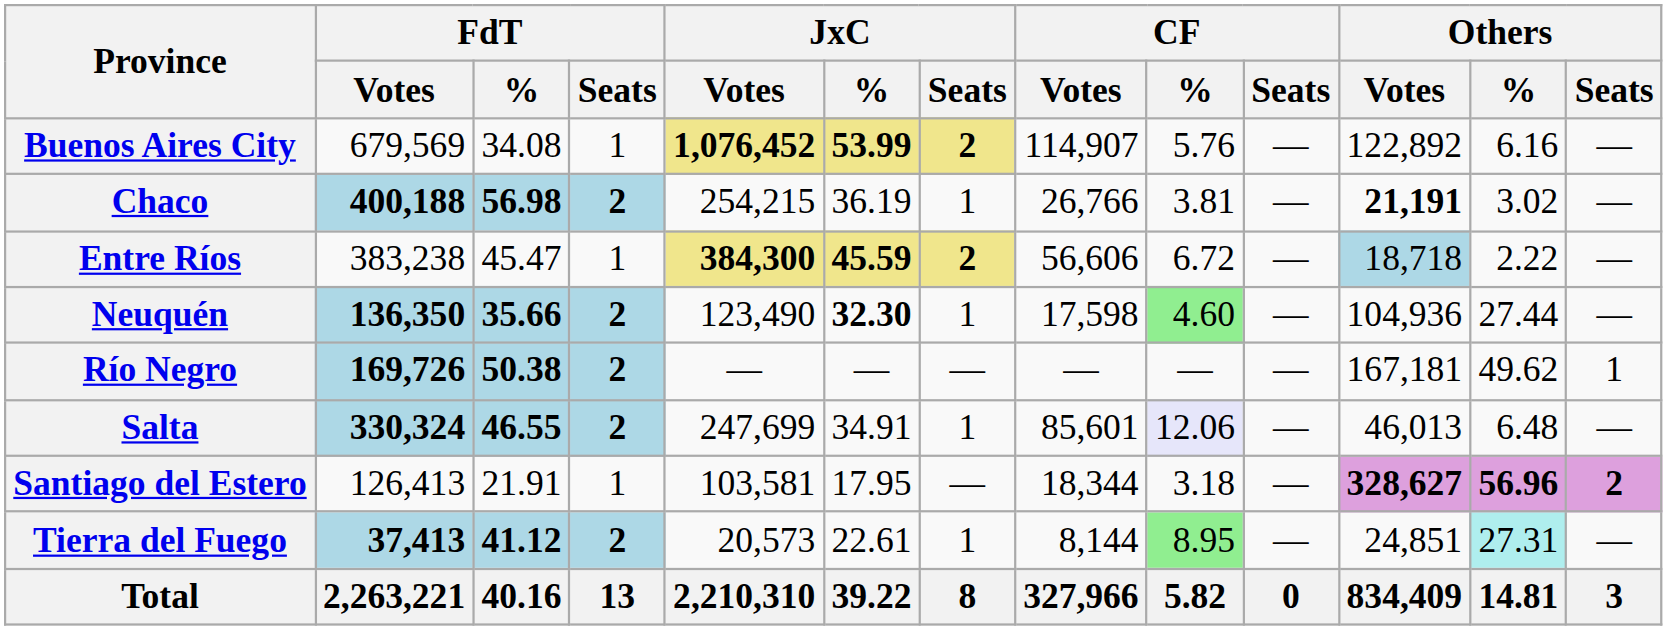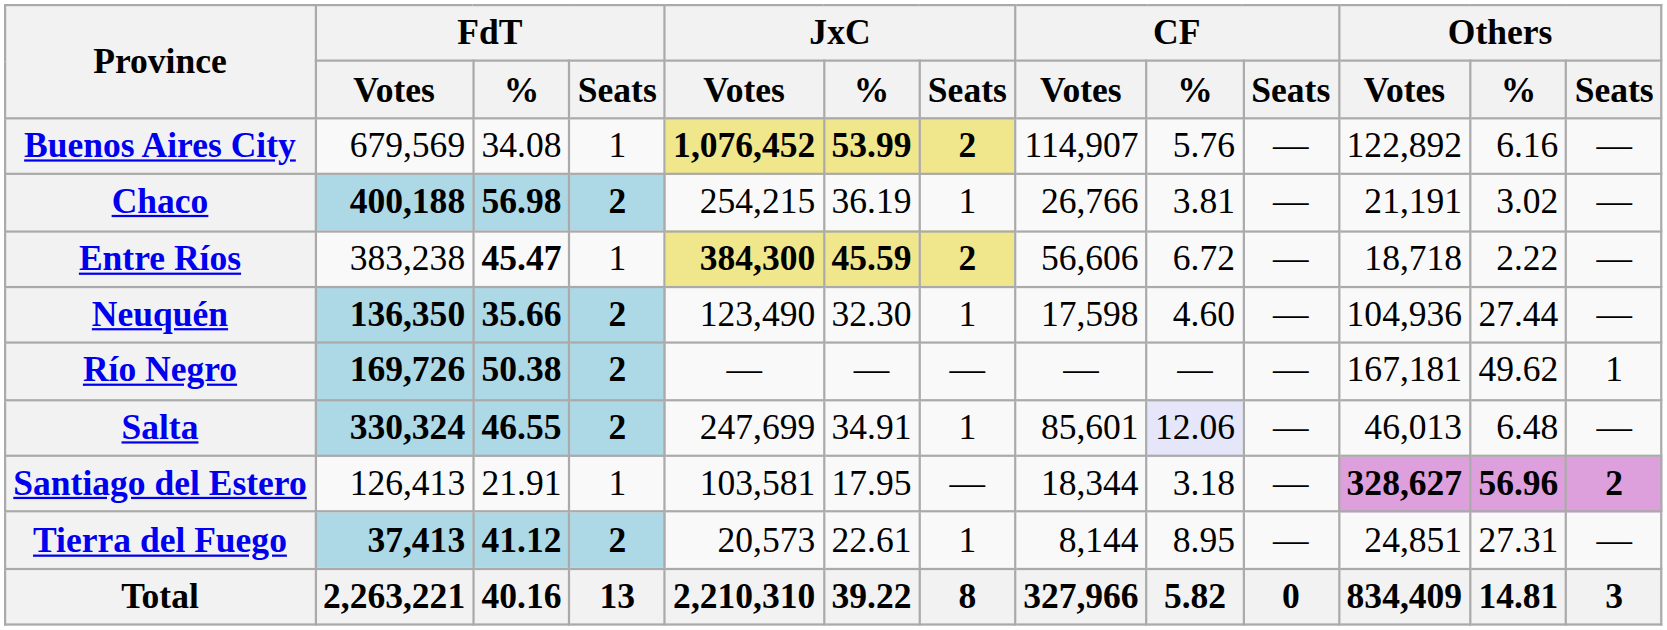(1413, 201) bold -> (1413, 201) normal
(521, 257) normal -> (521, 257) bold
(1413, 257) lightblue background -> (1413, 257) no background
(872, 314) bold -> (872, 314) normal
(1204, 314) lightgreen background -> (1204, 314) no background
(1204, 539) lightgreen background -> (1204, 539) no background
(1518, 539) paleturquoise background -> (1518, 539) no background
